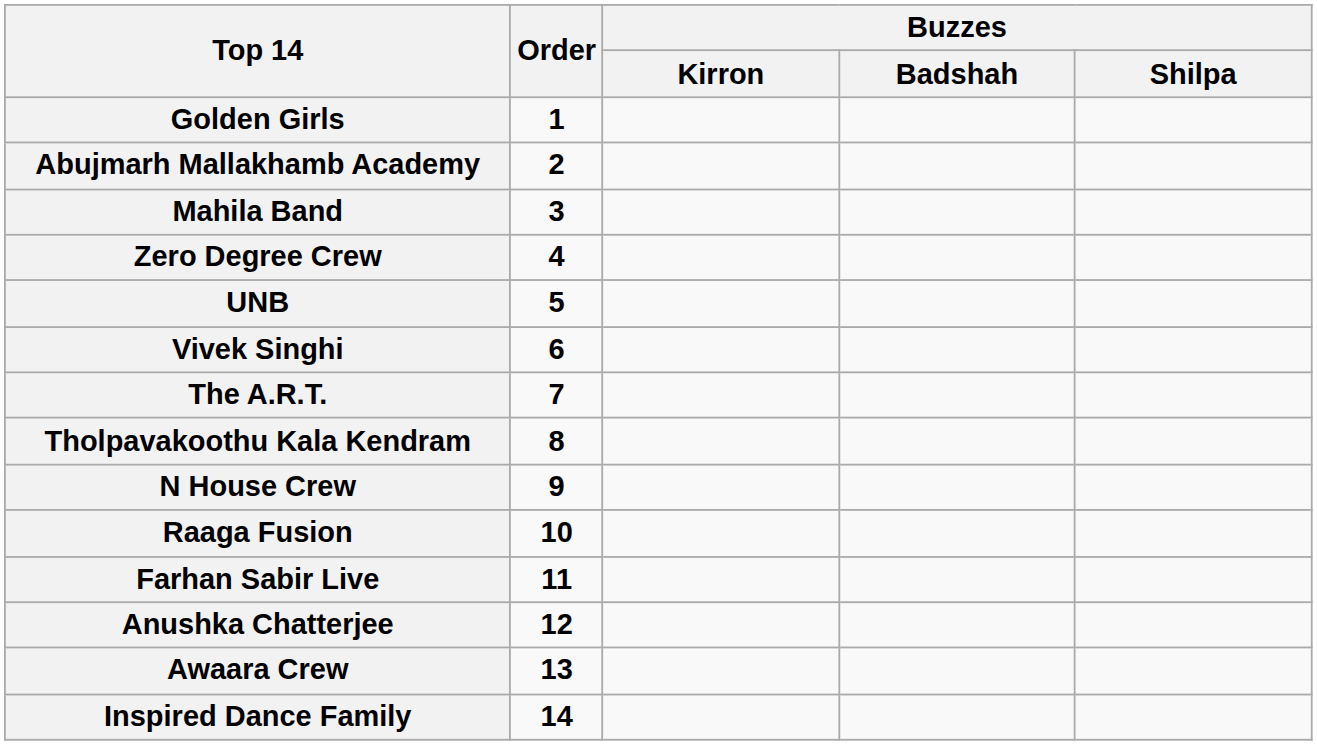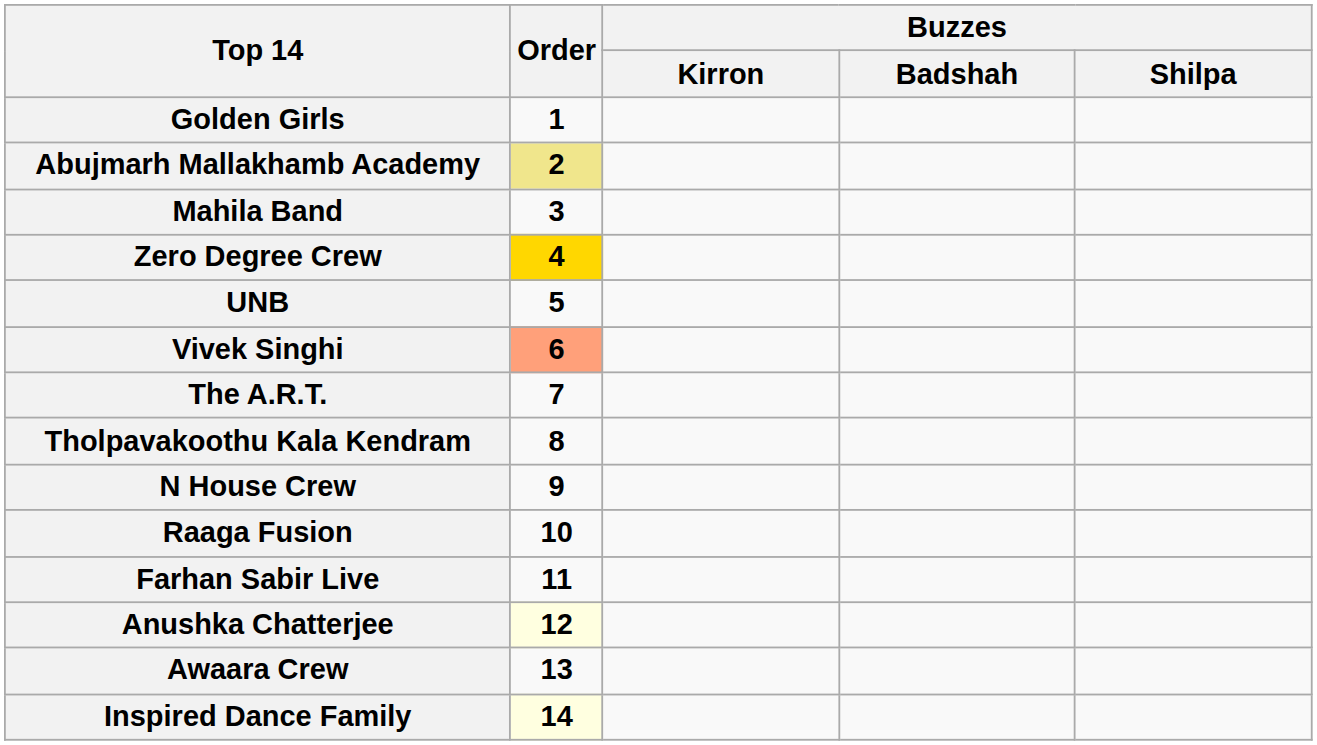(557, 165) no background -> (557, 165) khaki background
(557, 257) no background -> (557, 257) gold background
(557, 348) no background -> (557, 348) lightsalmon background
(557, 624) no background -> (557, 624) lightyellow background
(557, 716) no background -> (557, 716) lightyellow background
